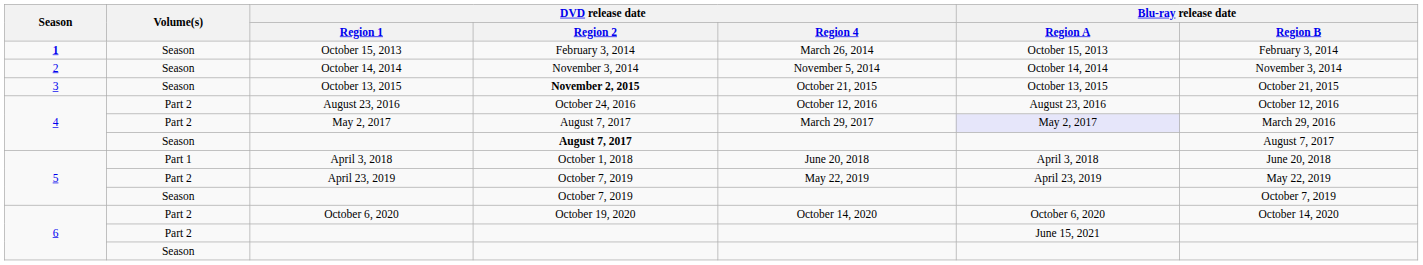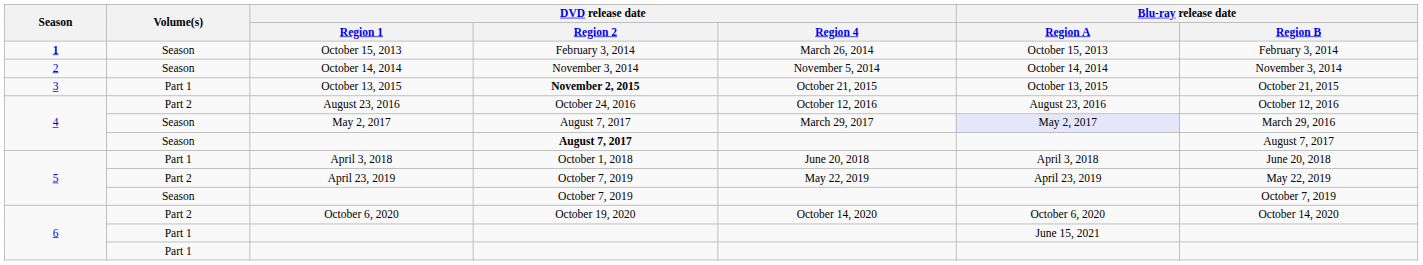(178, 86) Season -> (178, 86) Part 1
(178, 123) Part 2 -> (178, 123) Season
(178, 232) Part 2 -> (178, 232) Part 1
(178, 251) Season -> (178, 251) Part 1
